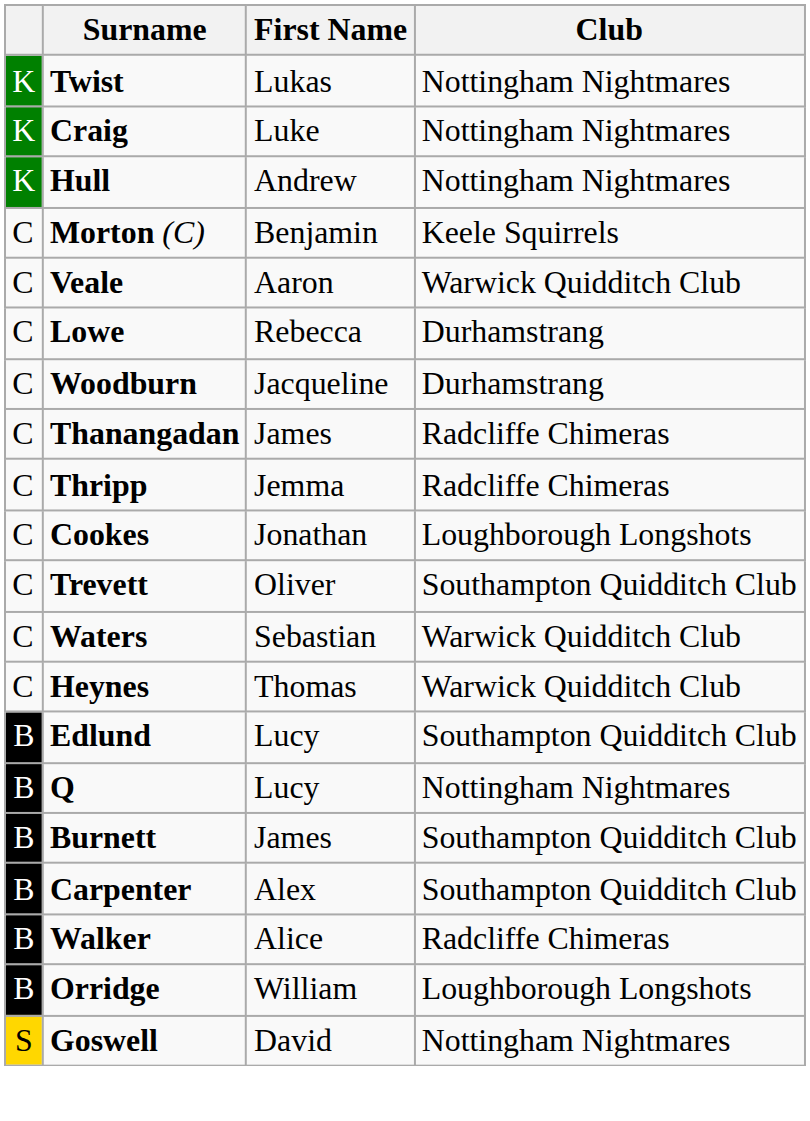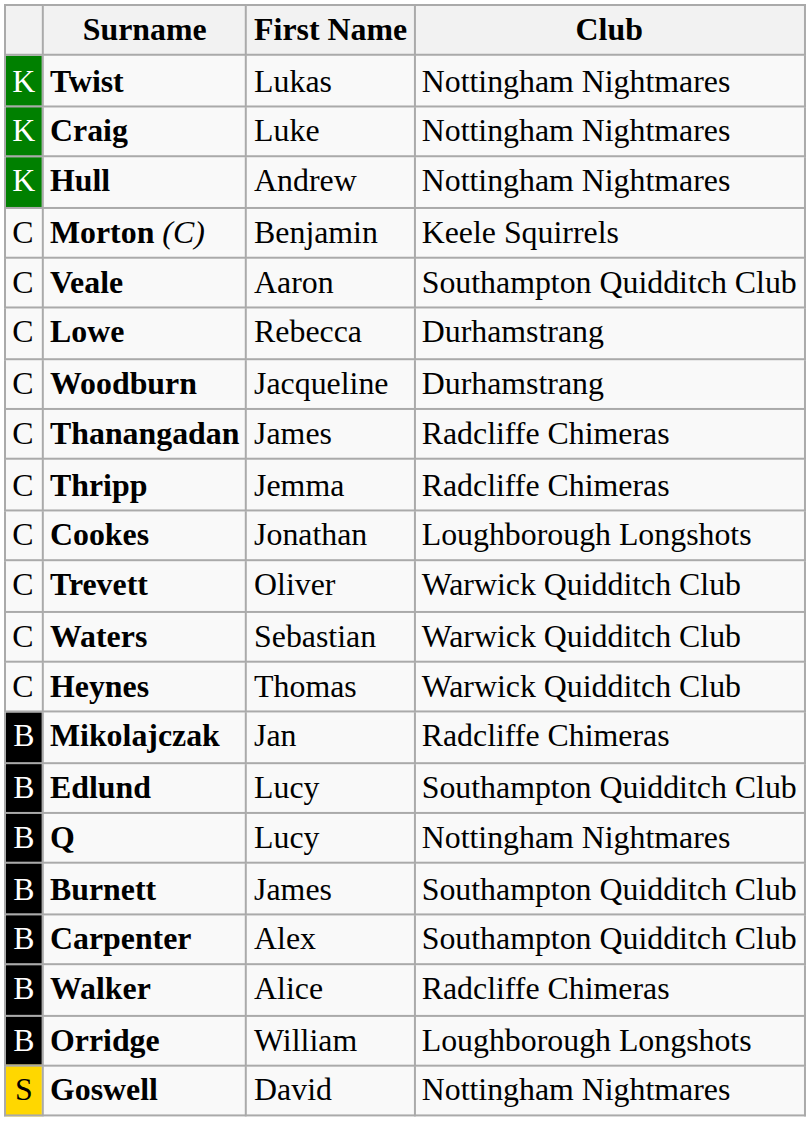(581, 282) Warwick Quidditch Club -> (609, 282) Southampton Quidditch Club
(609, 585) Southampton Quidditch Club -> (581, 585) Warwick Quidditch Club
+ row: (135, 736)
